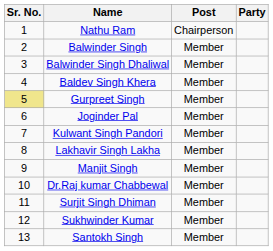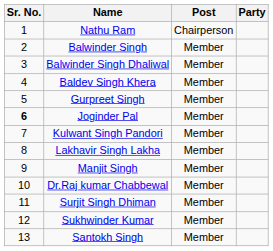(24, 99) khaki background -> (24, 99) no background
(24, 116) normal -> (24, 116) bold
